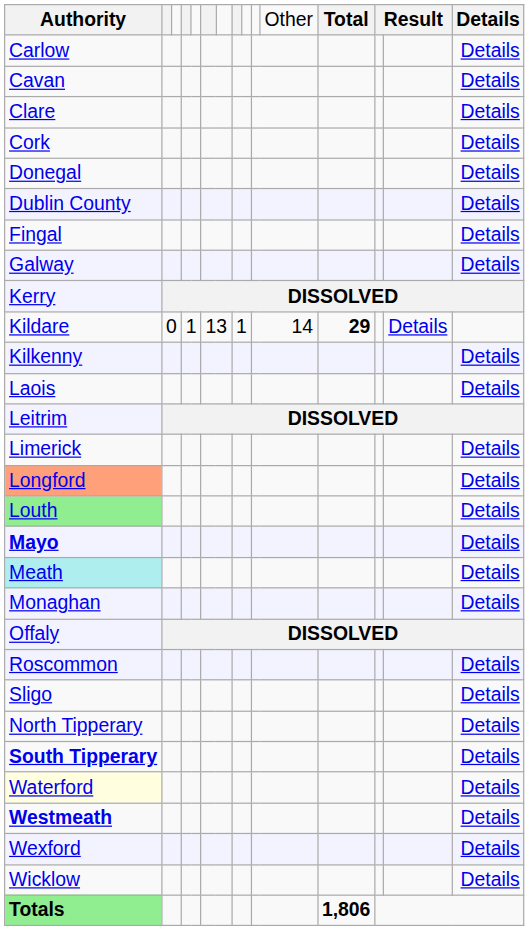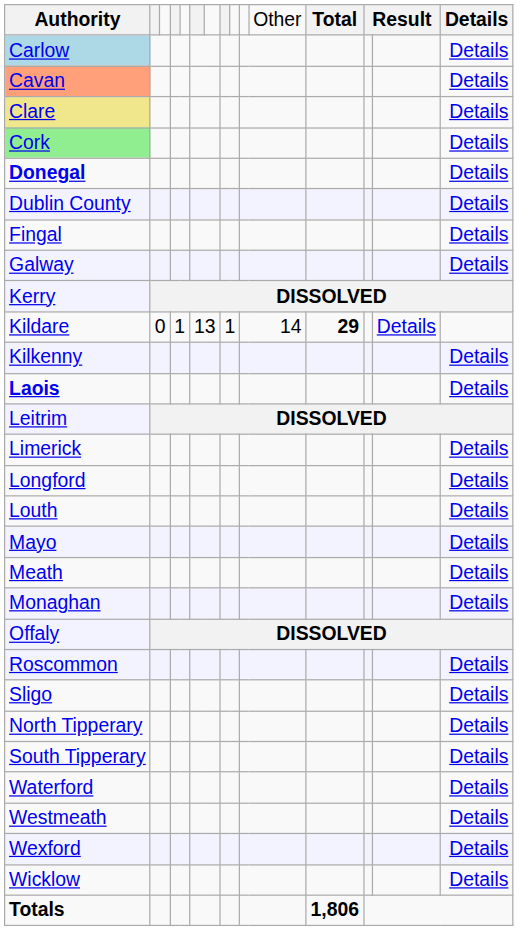(39, 50) no background -> (39, 50) lightblue background
(37, 81) no background -> (37, 81) lightsalmon background
(32, 111) no background -> (32, 111) khaki background
(30, 142) no background -> (30, 142) lightgreen background
(45, 173) normal -> (47, 173) bold
(32, 388) normal -> (34, 388) bold
(47, 480) lightsalmon background -> (47, 480) no background
(33, 511) lightgreen background -> (33, 511) no background
(34, 541) bold -> (33, 541) normal
(36, 572) paleturquoise background -> (36, 572) no background
(83, 756) bold -> (77, 756) normal
(51, 787) lightyellow background -> (51, 787) no background
(61, 818) bold -> (58, 818) normal
(37, 910) lightgreen background -> (37, 910) no background
